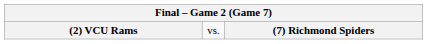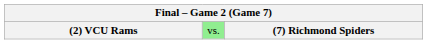(213, 30) no background -> (213, 30) lightgreen background
